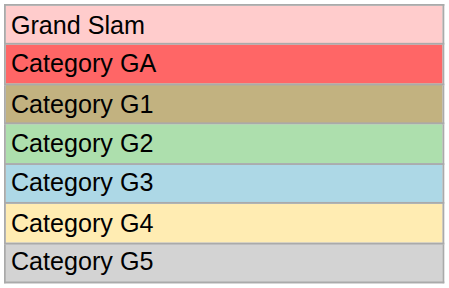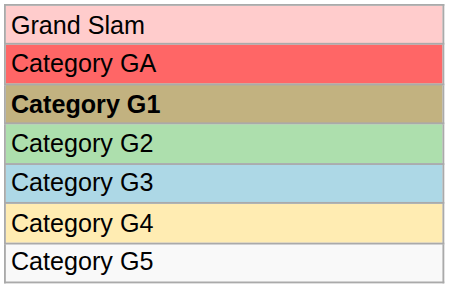(82, 104) normal -> (86, 104) bold
(82, 262) lightgrey background -> (82, 262) no background
